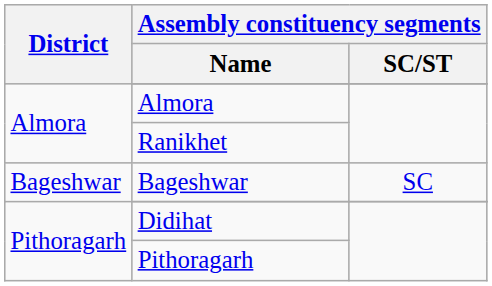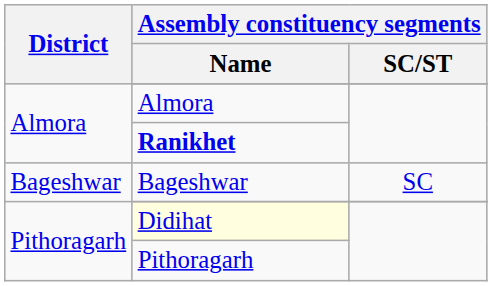(182, 142) normal -> (187, 142) bold
(175, 220) no background -> (175, 220) lightyellow background
